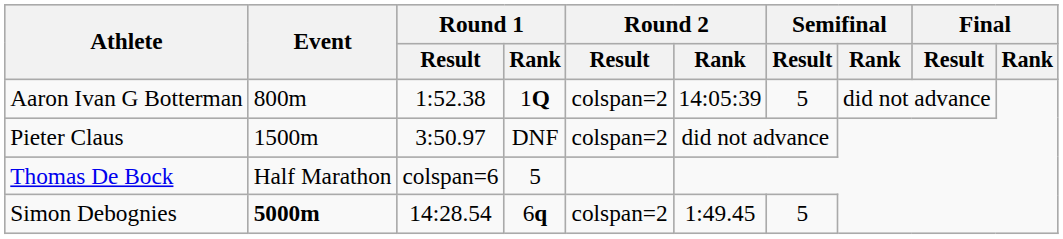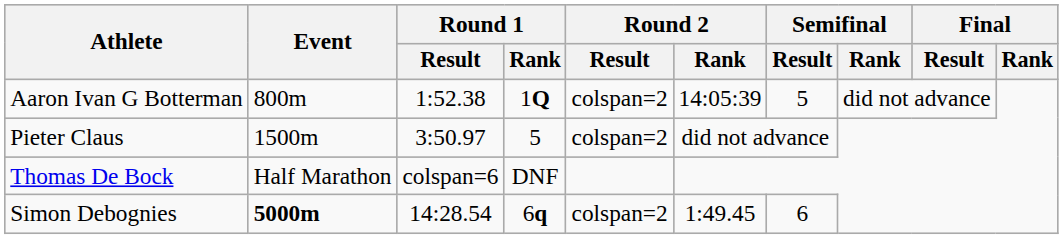(535, 137) DNF -> (535, 137) 5
(535, 175) 5 -> (535, 175) DNF
(802, 214) 5 -> (802, 214) 6
